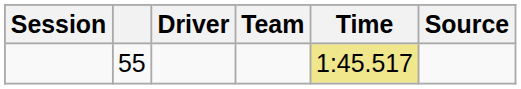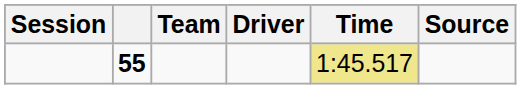columns swapped: (193, 24) <-> (273, 24)
(132, 63) normal -> (132, 63) bold
